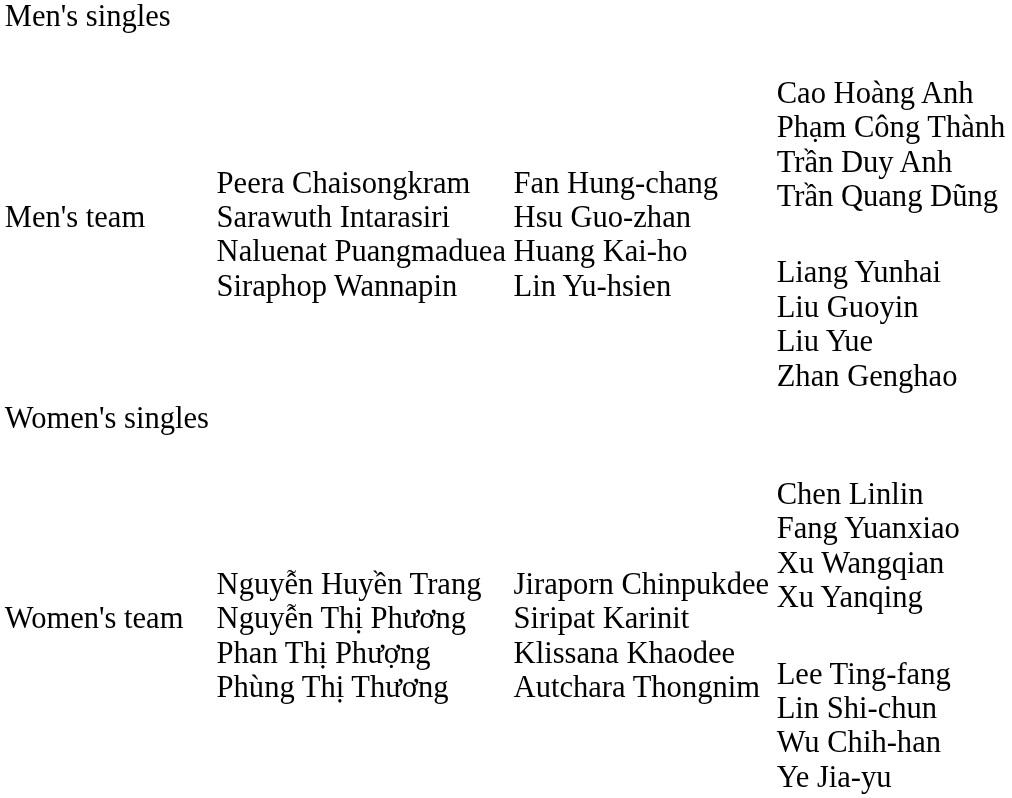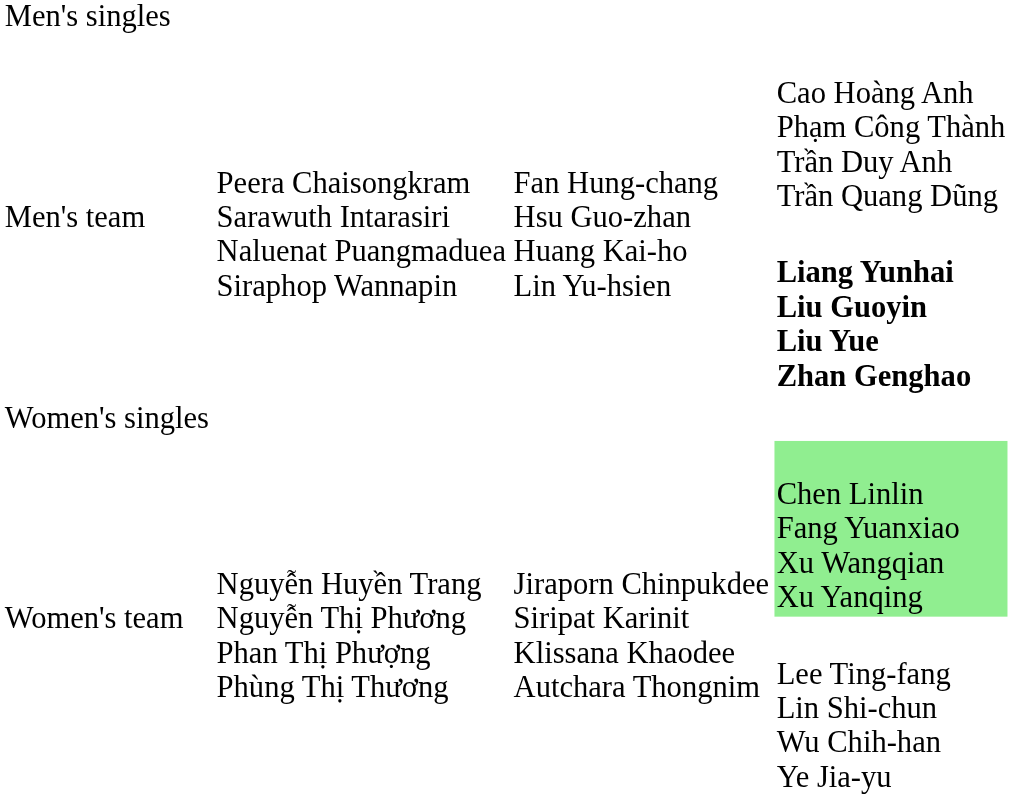(867, 323) normal -> (874, 323) bold
(868, 545) no background -> (868, 545) lightgreen background
